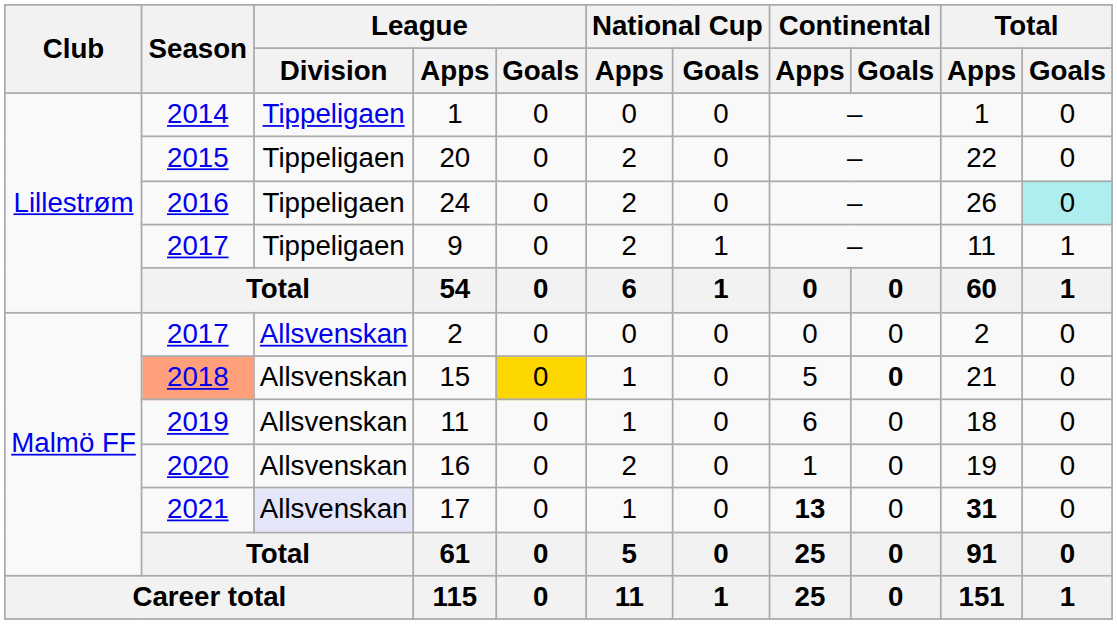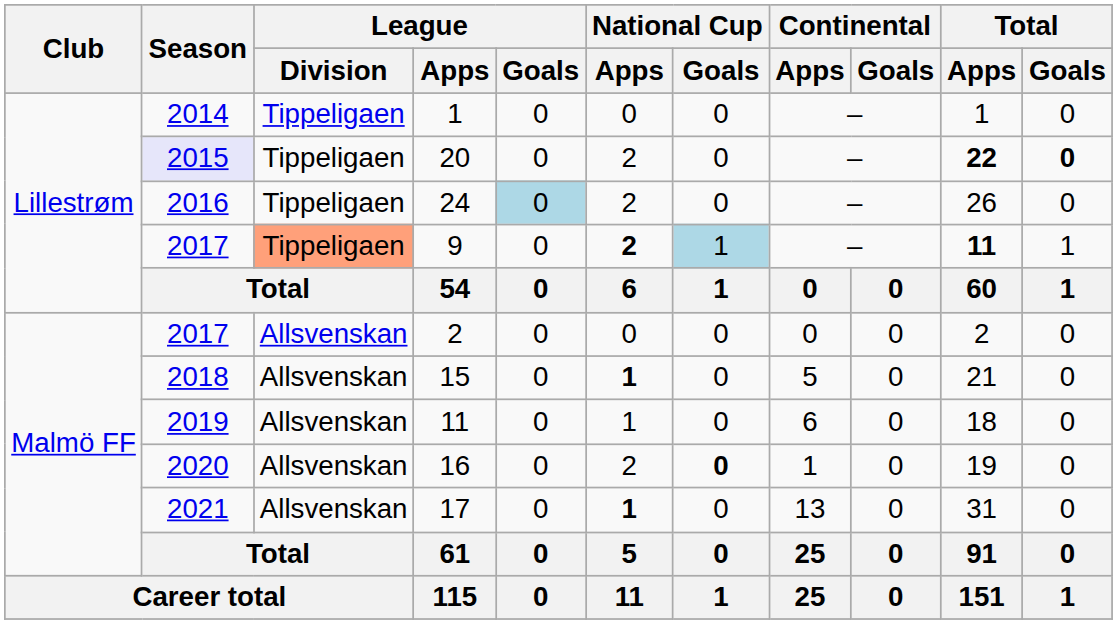(198, 158) no background -> (198, 158) lavender background
(982, 158) normal -> (982, 158) bold
(1067, 158) normal -> (1067, 158) bold
(541, 202) no background -> (541, 202) lightblue background
(1067, 202) paleturquoise background -> (1067, 202) no background
(334, 245) no background -> (334, 245) lightsalmon background
(629, 245) normal -> (629, 245) bold
(721, 245) no background -> (721, 245) lightblue background
(982, 245) normal -> (982, 245) bold
(198, 377) lightsalmon background -> (198, 377) no background
(541, 377) gold background -> (541, 377) no background
(629, 377) normal -> (629, 377) bold
(896, 377) bold -> (896, 377) normal
(721, 465) normal -> (721, 465) bold
(334, 509) lavender background -> (334, 509) no background
(629, 509) normal -> (629, 509) bold
(810, 509) bold -> (810, 509) normal
(982, 509) bold -> (982, 509) normal
